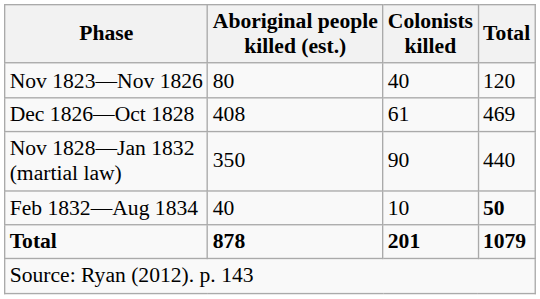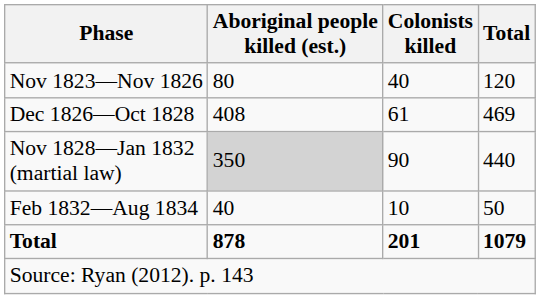(229, 160) no background -> (229, 160) lightgrey background
(494, 207) bold -> (494, 207) normal
